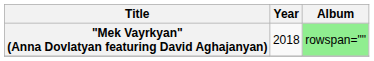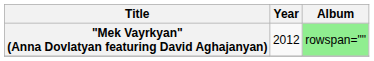(286, 39) 2018 -> (286, 39) 2012
